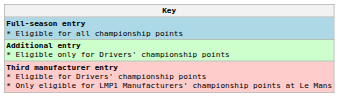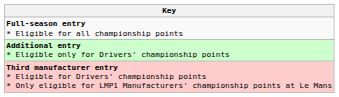(95, 28) lightblue background -> (95, 28) no background
